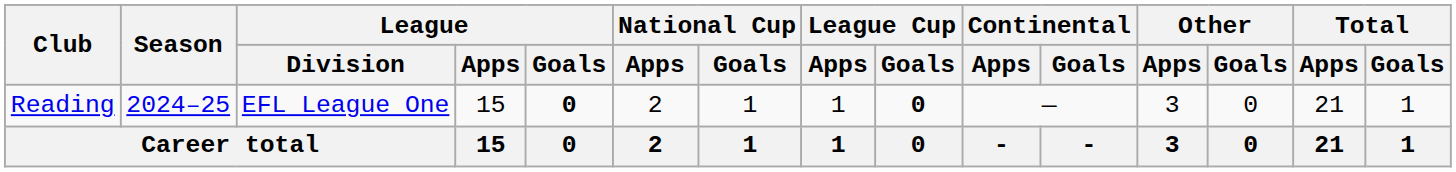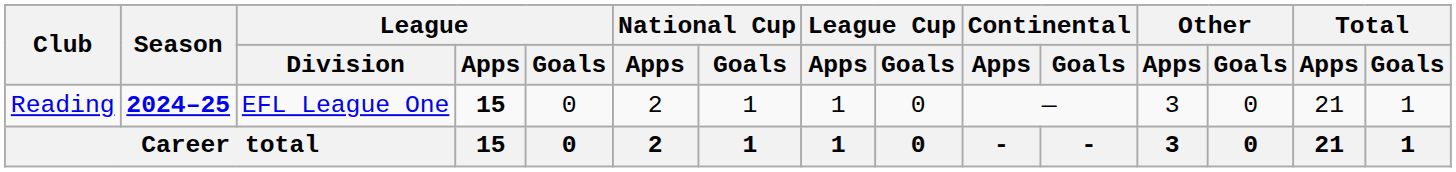(178, 106) normal -> (178, 106) bold
(491, 106) normal -> (491, 106) bold
(569, 106) bold -> (569, 106) normal
(918, 106) bold -> (918, 106) normal
